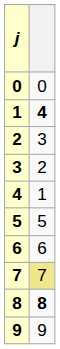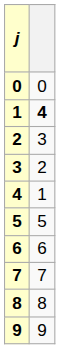(42, 275) khaki background -> (42, 275) no background
(42, 303) bold -> (42, 303) normal
